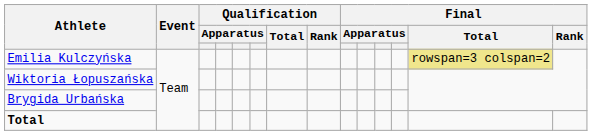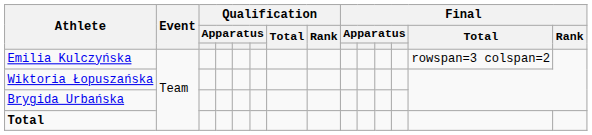(481, 59) khaki background -> (481, 59) no background
